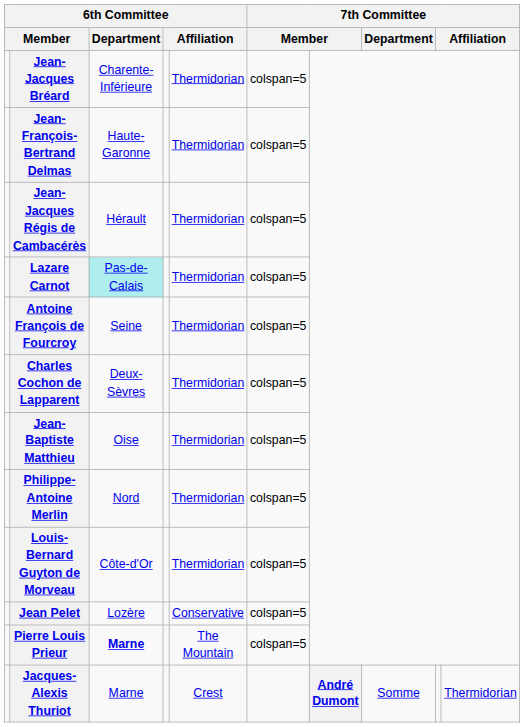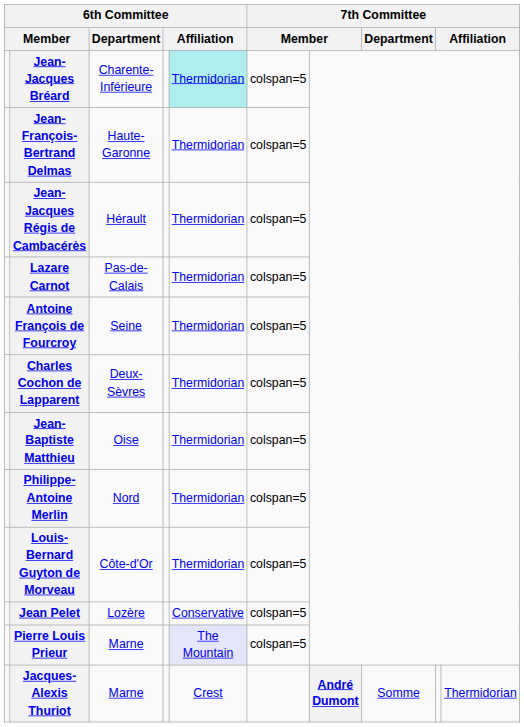(208, 78) no background -> (208, 78) paleturquoise background
(126, 277) paleturquoise background -> (126, 277) no background
(126, 644) bold -> (126, 644) normal
(208, 644) no background -> (208, 644) lavender background
